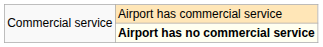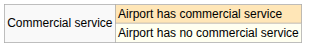(216, 33) bold -> (208, 33) normal
